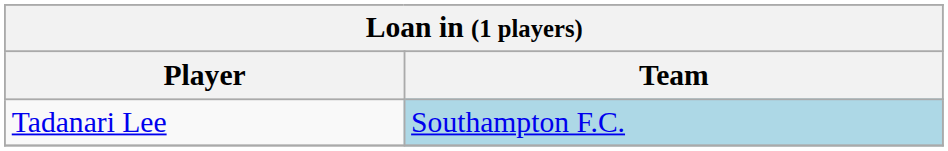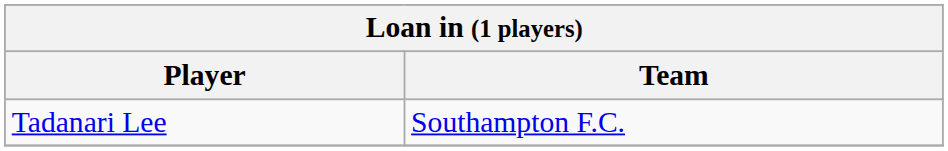(518, 121) lightblue background -> (518, 121) no background
